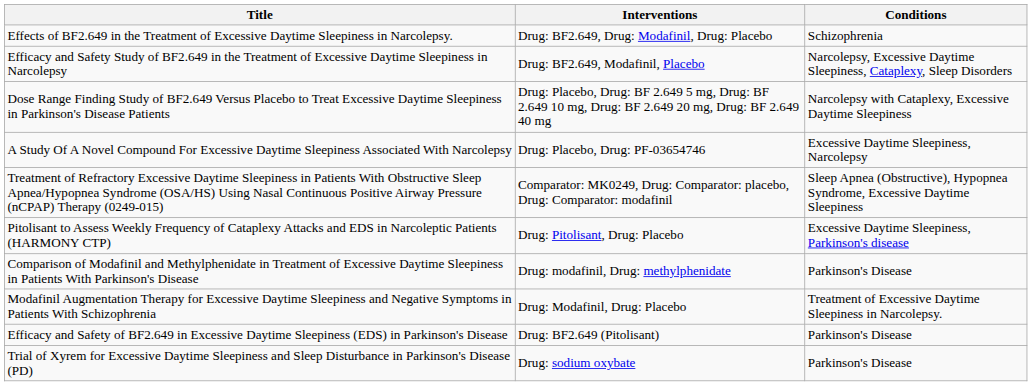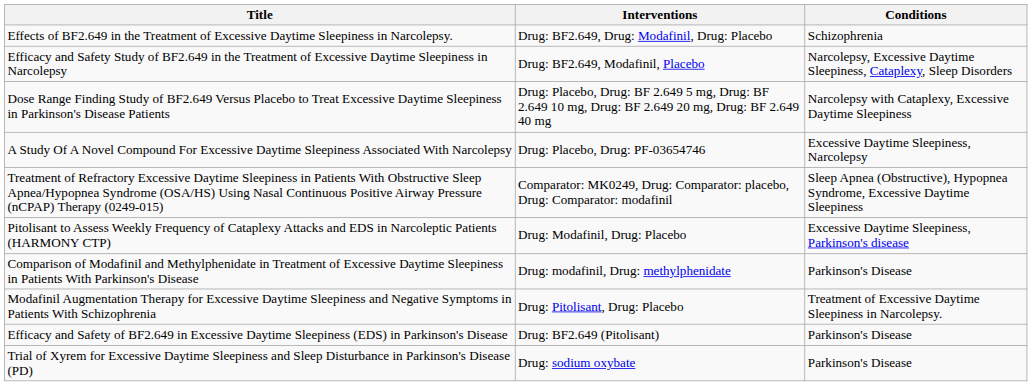(601, 235) Drug: Pitolisant, Drug: Placebo -> (602, 235) Drug: Modafinil, Drug: Placebo
(602, 306) Drug: Modafinil, Drug: Placebo -> (601, 306) Drug: Pitolisant, Drug: Placebo
